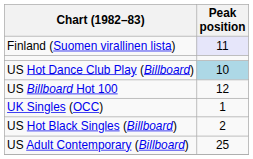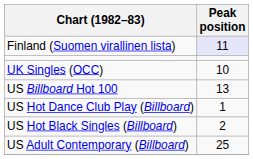(101, 70) US Hot Dance Club Play (Billboard) -> (55, 70) UK Singles (OCC)
(222, 70) lightblue background -> (222, 70) no background
(222, 88) 12 -> (222, 88) 13
(55, 107) UK Singles (OCC) -> (101, 107) US Hot Dance Club Play (Billboard)
